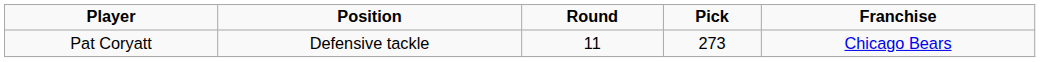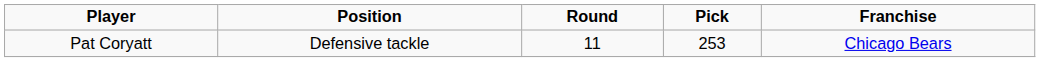(712, 43) 273 -> (712, 43) 253
